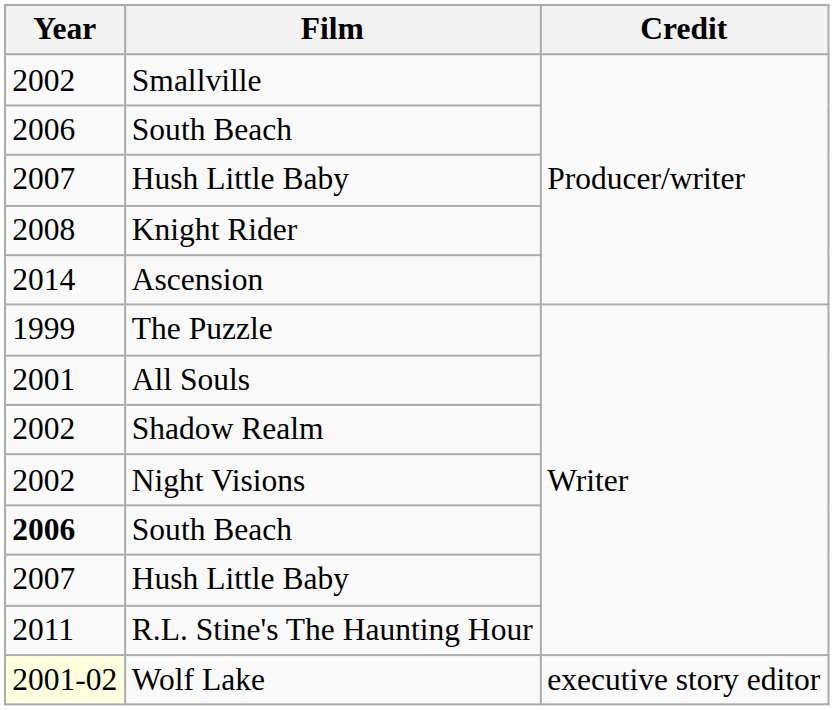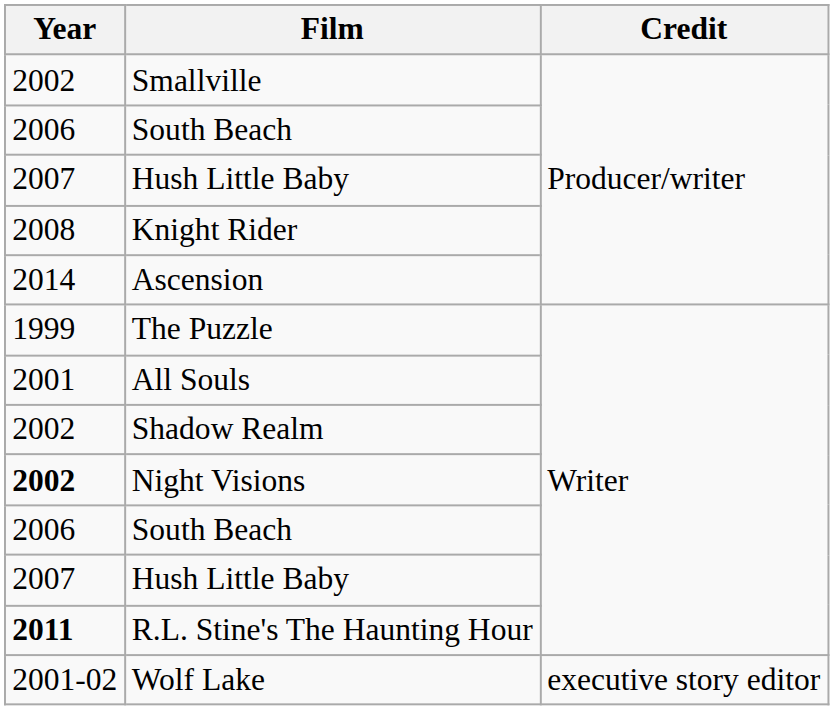(44, 479) normal -> (44, 479) bold
(44, 529) bold -> (44, 529) normal
(43, 629) normal -> (43, 629) bold
(65, 679) lightyellow background -> (65, 679) no background
